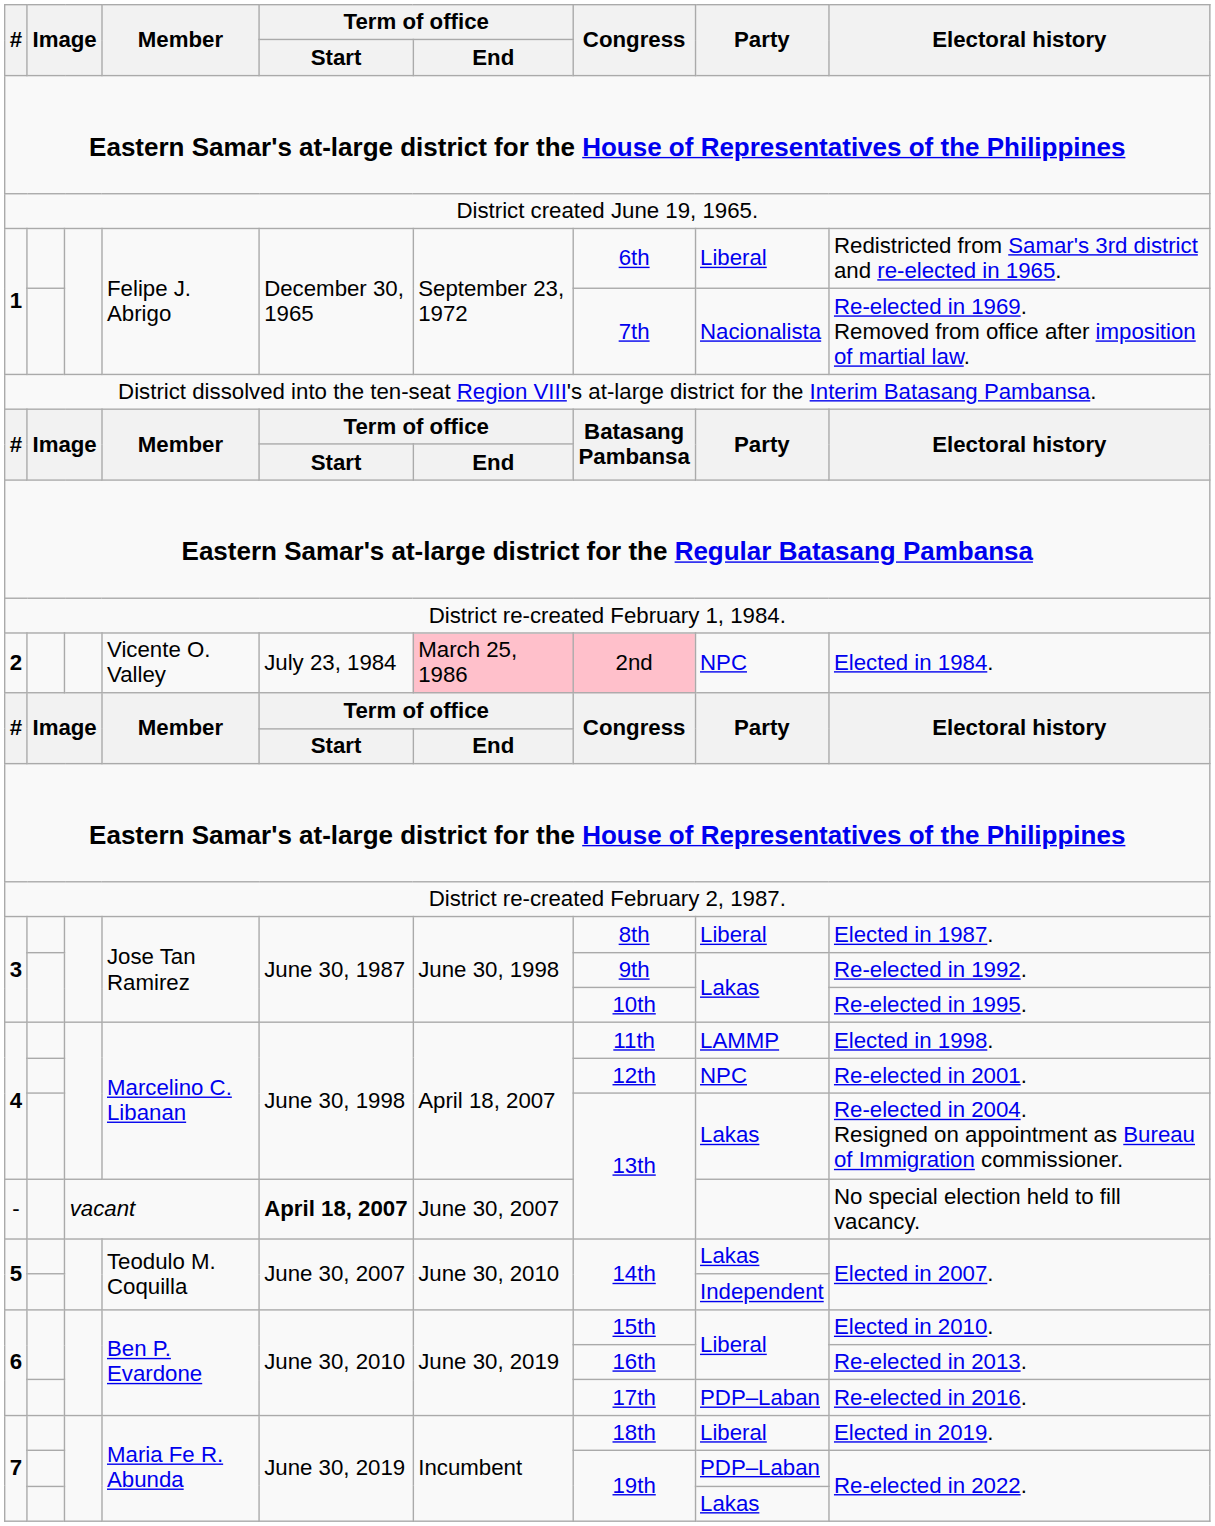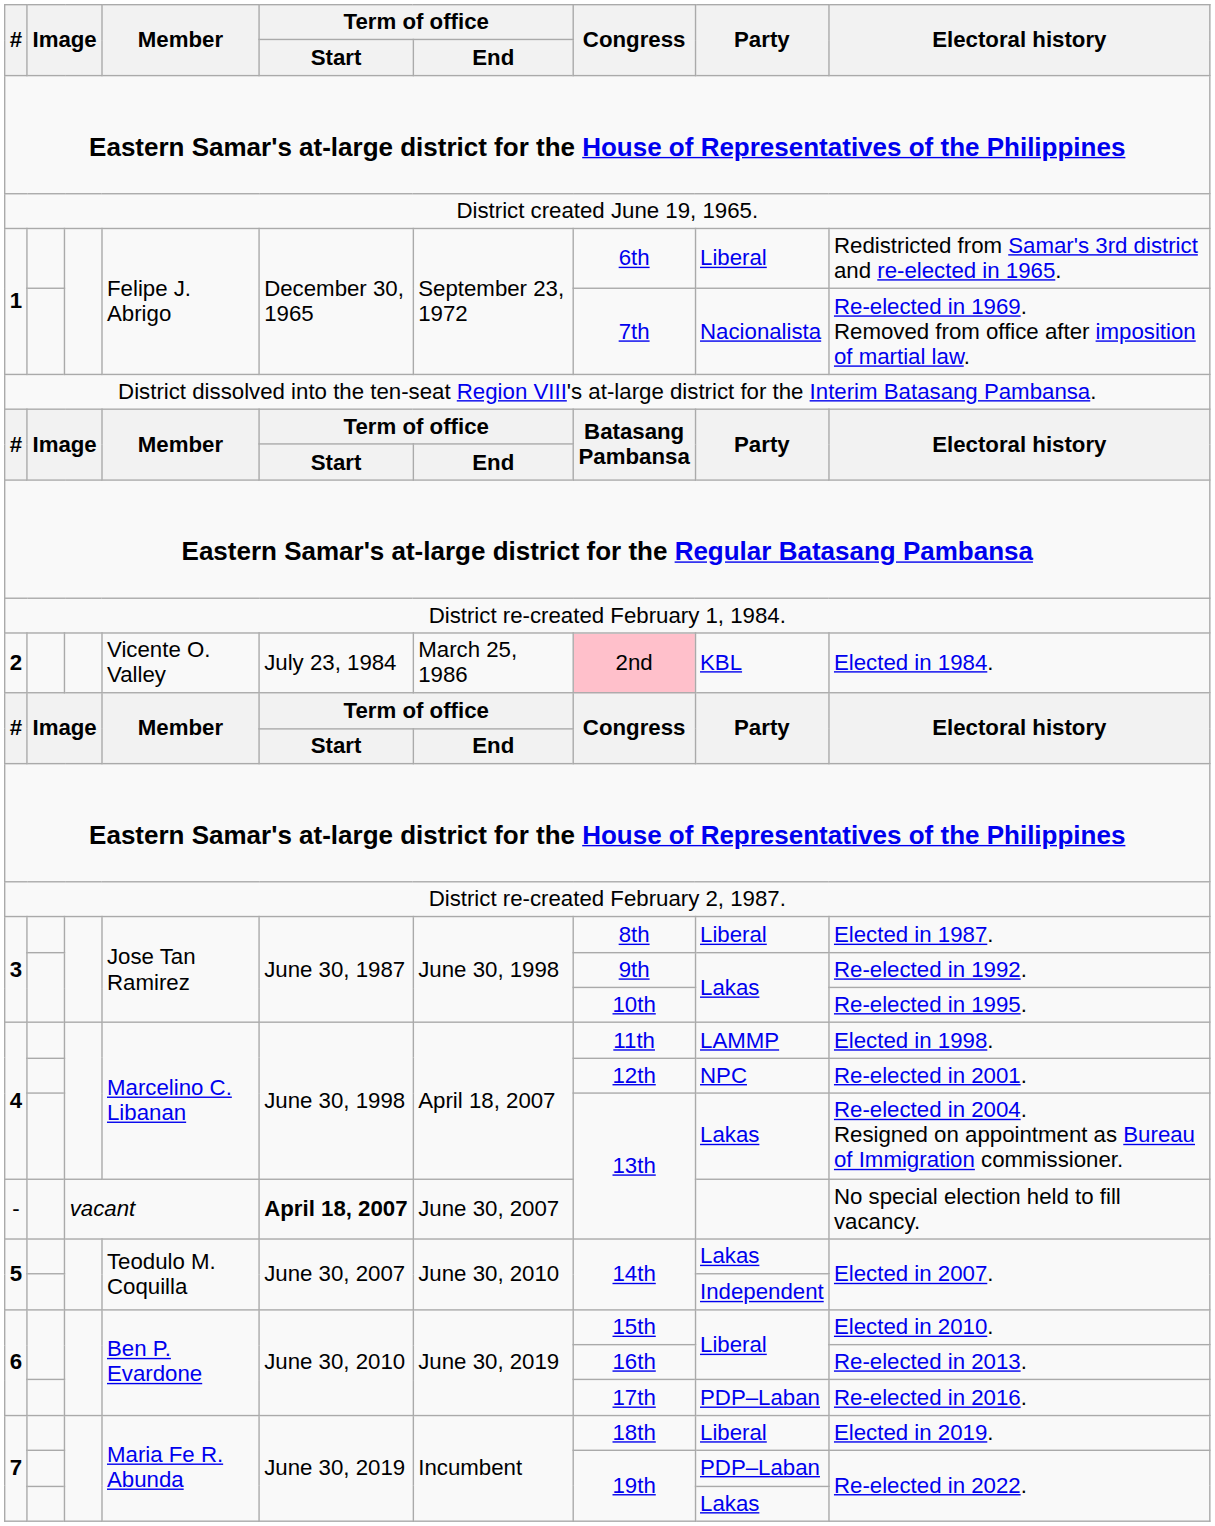(468, 662) pink background -> (468, 662) no background
(723, 662) NPC -> (721, 662) KBL
